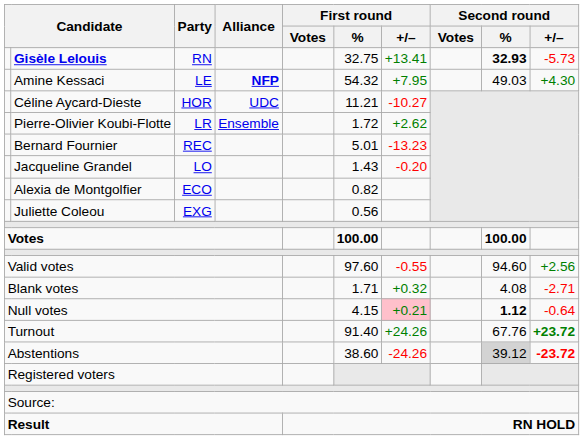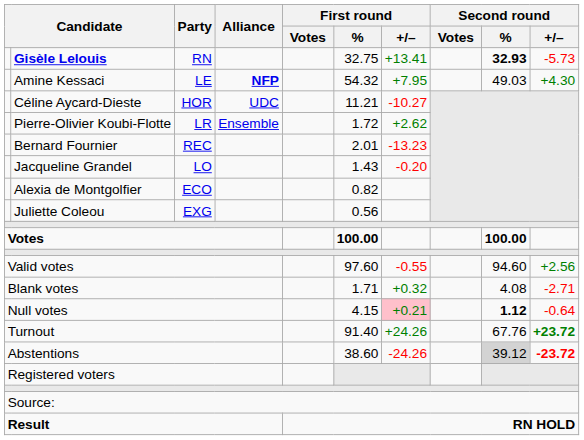(365, 145) 5.01 -> (365, 145) 2.01
